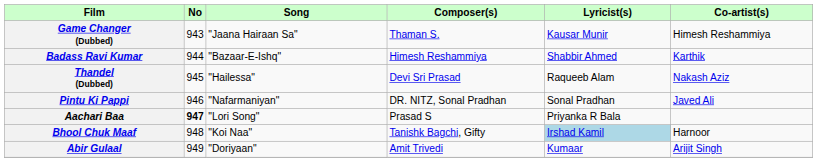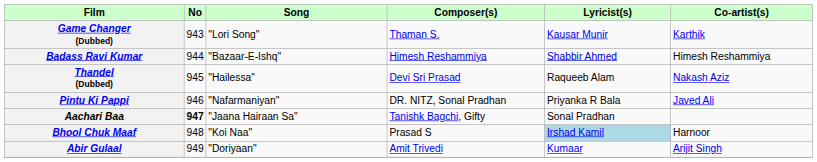(253, 34) "Jaana Hairaan Sa" -> (234, 34) "Lori Song"
(722, 34) Himesh Reshammiya -> (689, 34) Karthik
(689, 56) Karthik -> (722, 56) Himesh Reshammiya
(581, 100) Sonal Pradhan -> (584, 100) Priyanka R Bala
(234, 116) "Lori Song" -> (253, 116) "Jaana Hairaan Sa"
(410, 116) Prasad S -> (437, 116) Tanishk Bagchi, Gifty
(584, 116) Priyanka R Bala -> (581, 116) Sonal Pradhan
(437, 133) Tanishk Bagchi, Gifty -> (410, 133) Prasad S
